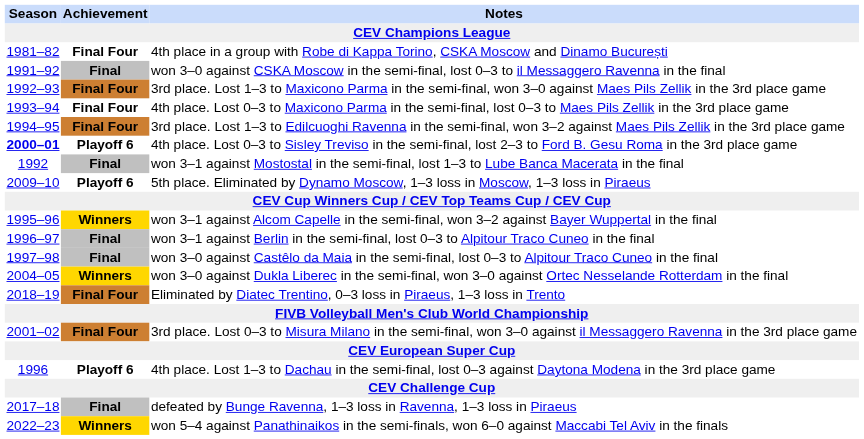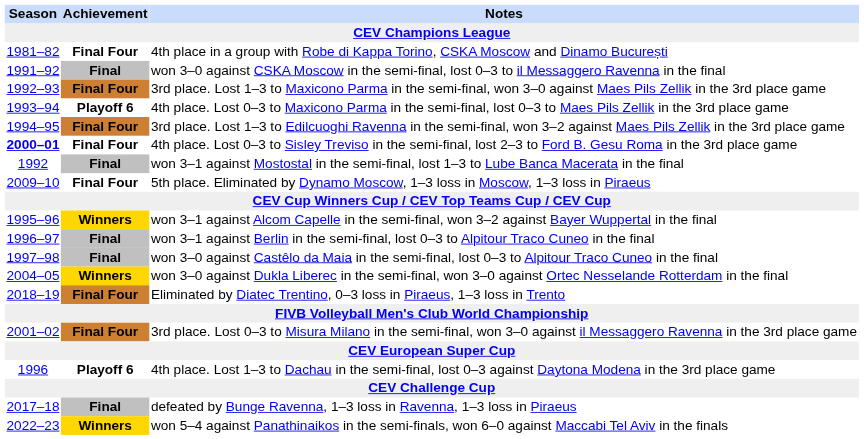(105, 107) Final Four -> (105, 107) Playoff 6
(105, 145) Playoff 6 -> (105, 145) Final Four
(105, 182) Playoff 6 -> (105, 182) Final Four
